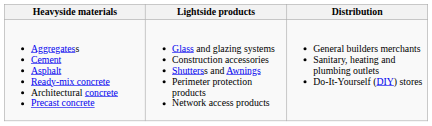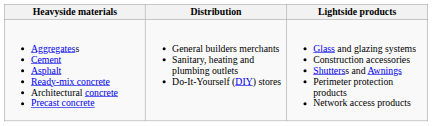columns swapped: (216, 12) <-> (357, 12)
